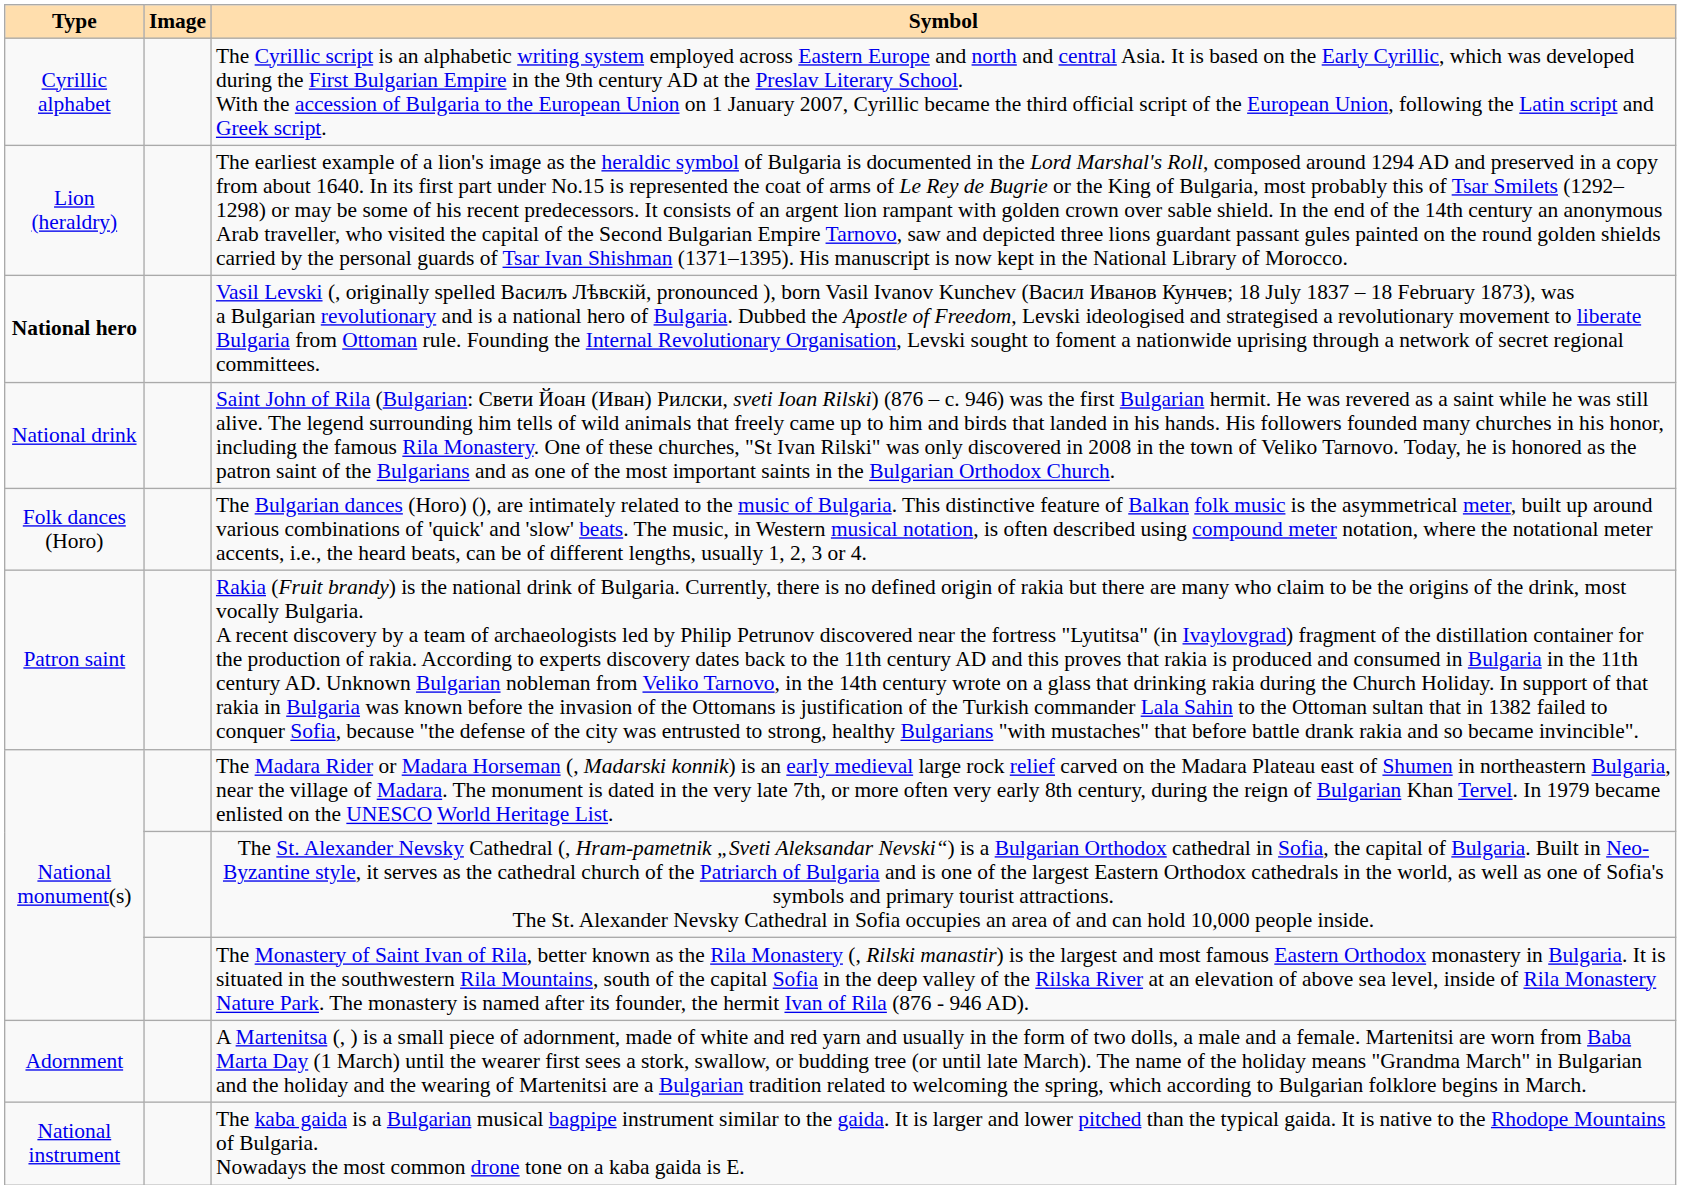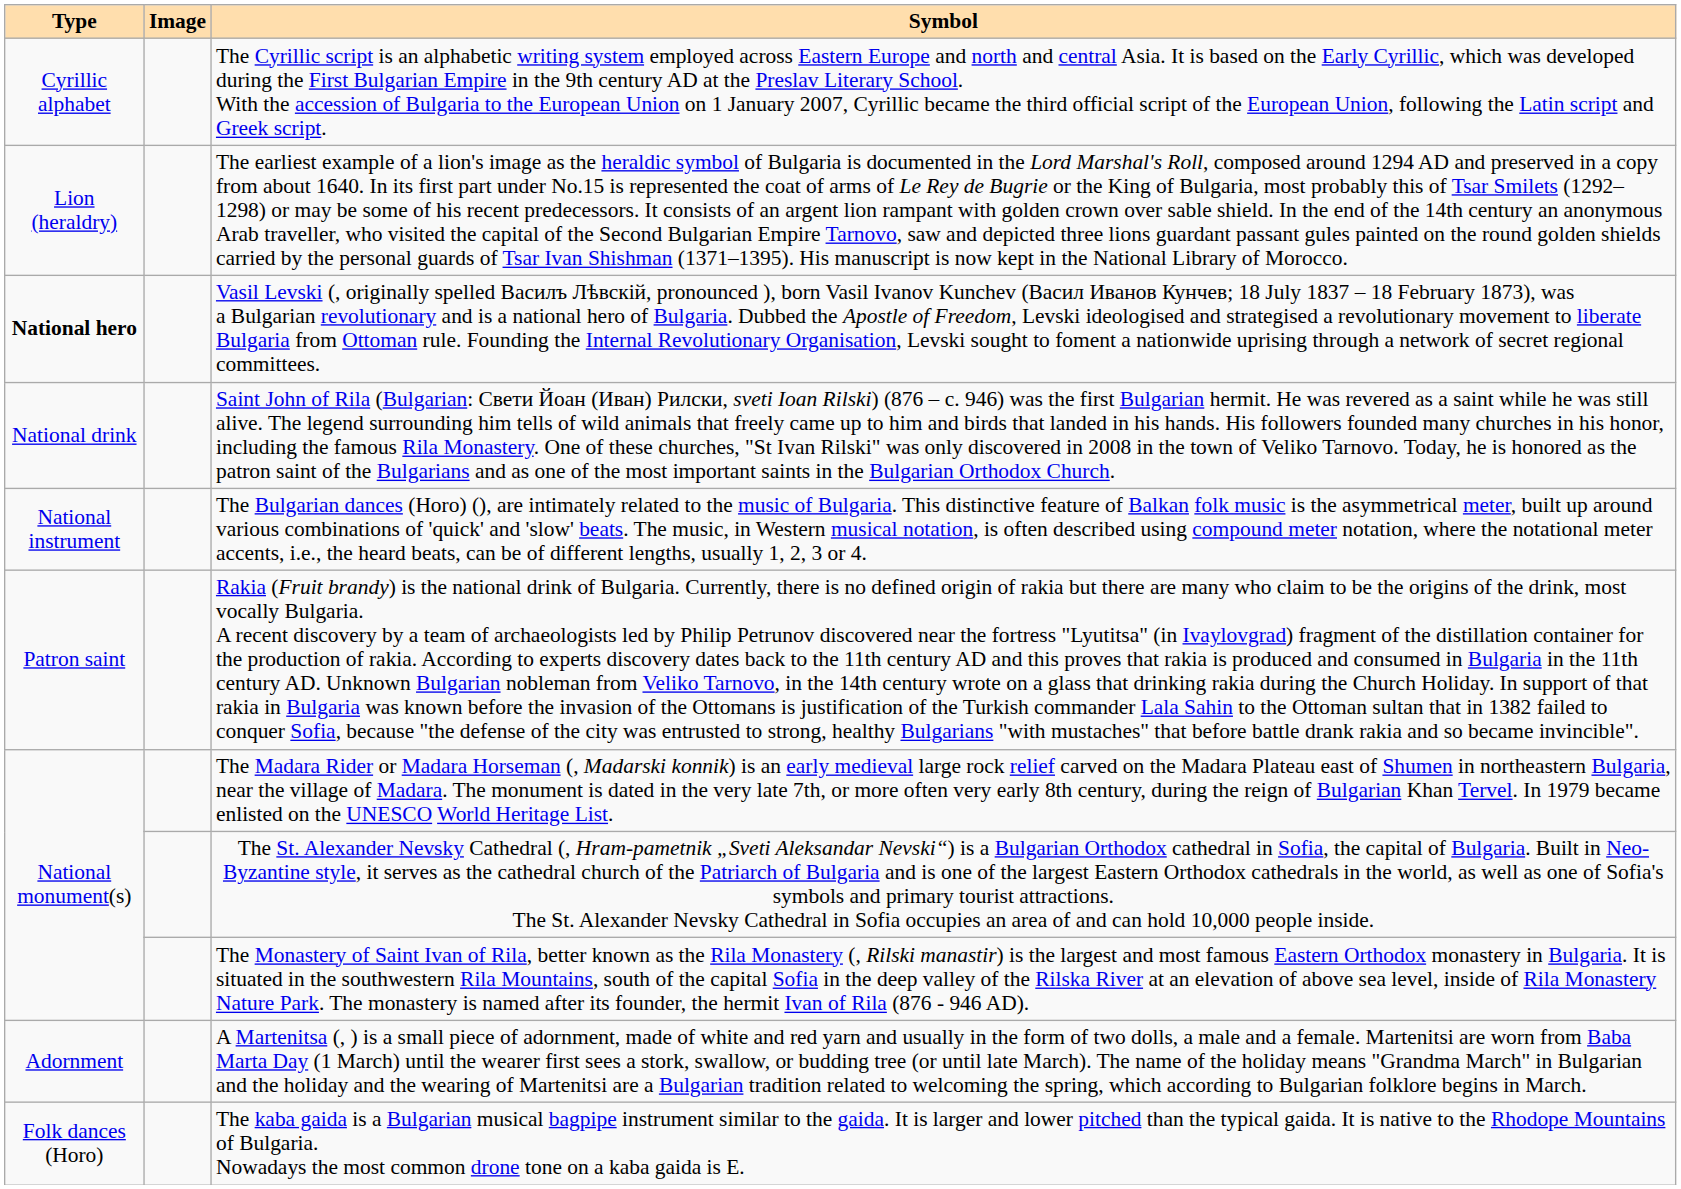(74, 529) Folk dances (Horo) -> (74, 529) National instrument
(74, 1143) National instrument -> (74, 1143) Folk dances (Horo)
